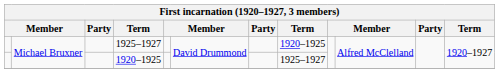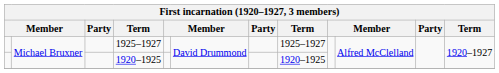(303, 44) 1920–1925 -> (303, 44) 1925–1927
(303, 60) 1925–1927 -> (303, 60) 1920–1925
